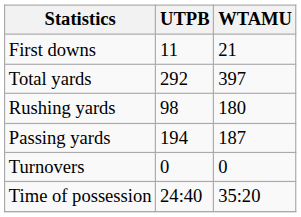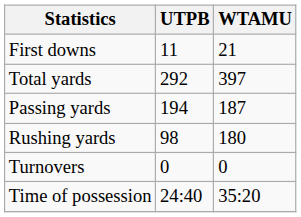rows swapped: (62, 108) <-> (60, 137)
